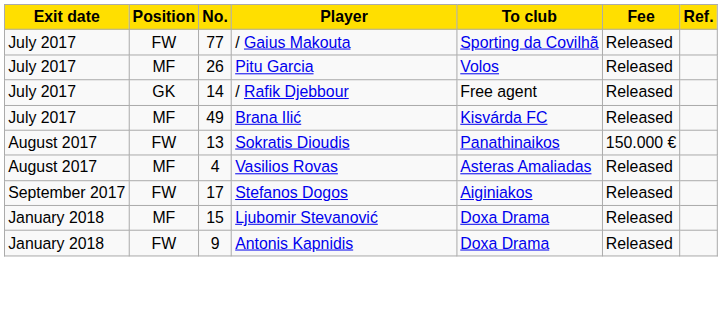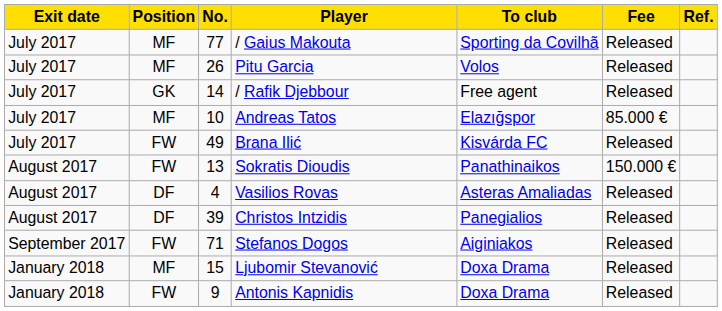(164, 42) FW -> (164, 42) MF
+ row: (286, 117)
(164, 117) MF -> (164, 142) FW
(164, 167) MF -> (164, 192) DF
+ row: (291, 218)
(215, 192) 17 -> (215, 243) 71
